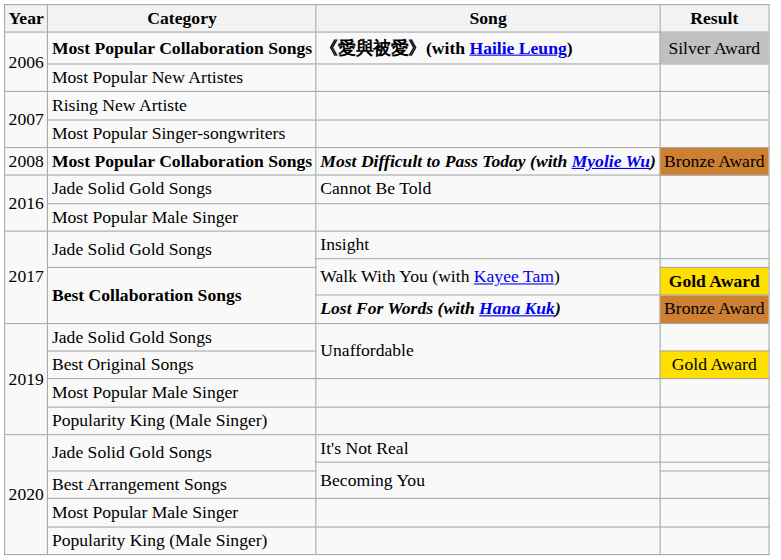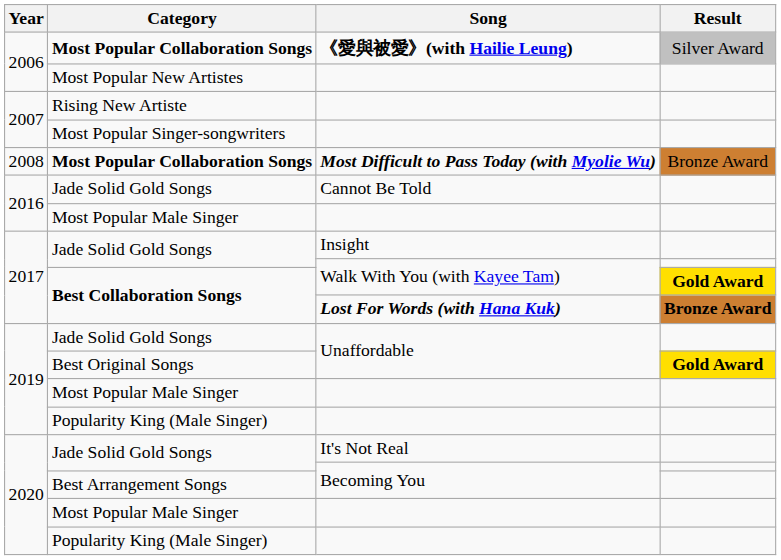(714, 308) normal -> (718, 308) bold
(714, 364) normal -> (718, 364) bold
